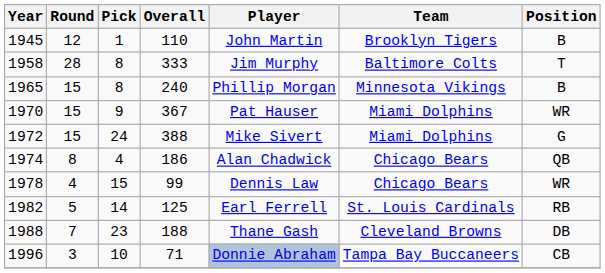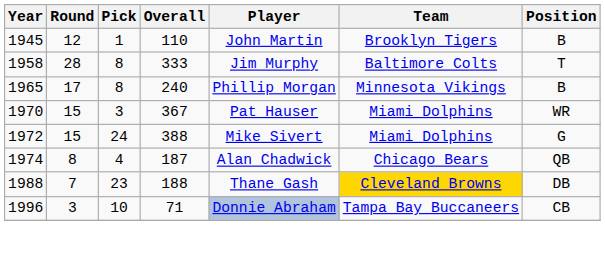(72, 88) 15 -> (72, 88) 17
(119, 112) 9 -> (119, 112) 3
(175, 160) 186 -> (175, 160) 187
- row: (26, 184)
- row: (26, 208)
(431, 232) no background -> (431, 184) gold background
